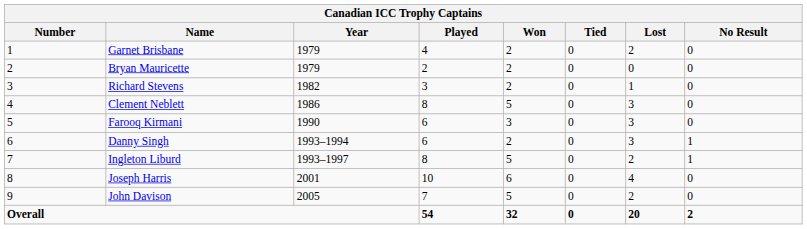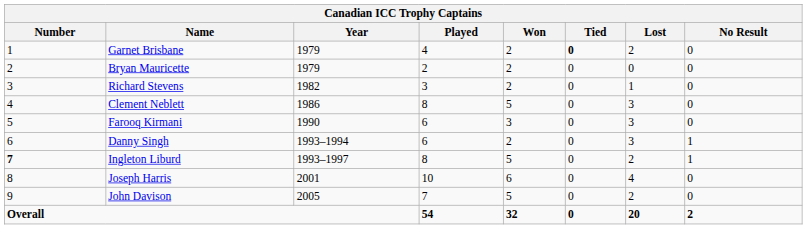(571, 50) normal -> (571, 50) bold
(10, 159) normal -> (10, 159) bold
